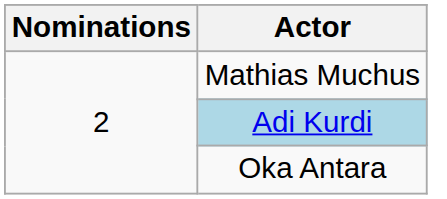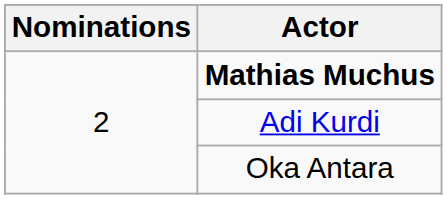(312, 74) normal -> (320, 74) bold
(312, 121) lightblue background -> (320, 121) no background
